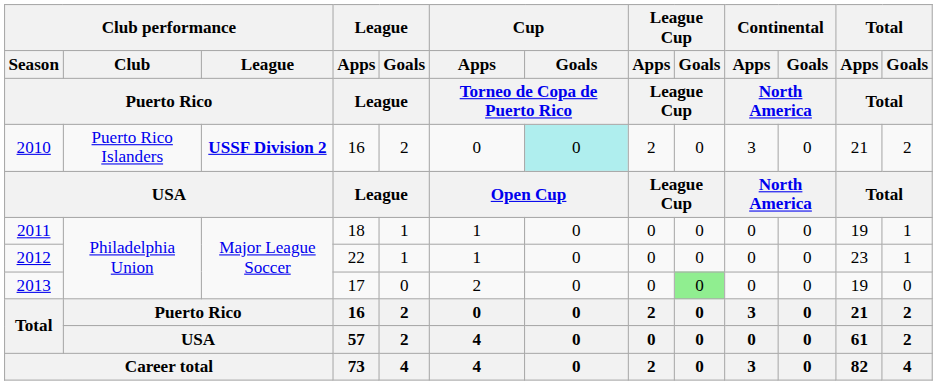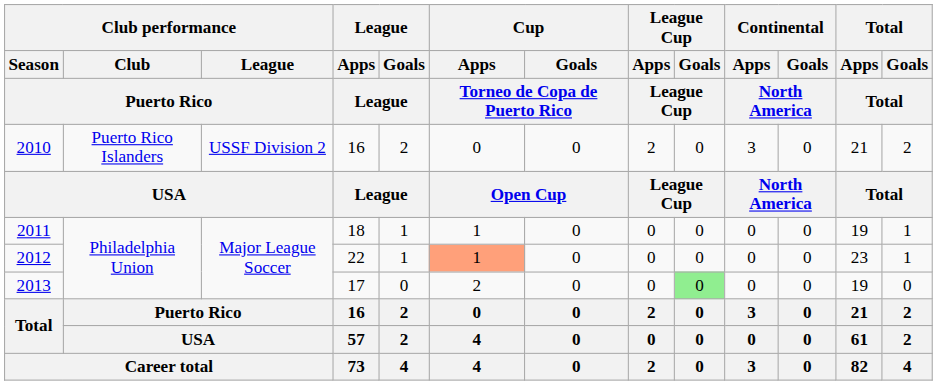(267, 147) bold -> (267, 147) normal
(576, 147) paleturquoise background -> (576, 147) no background
(477, 258) no background -> (477, 258) lightsalmon background
